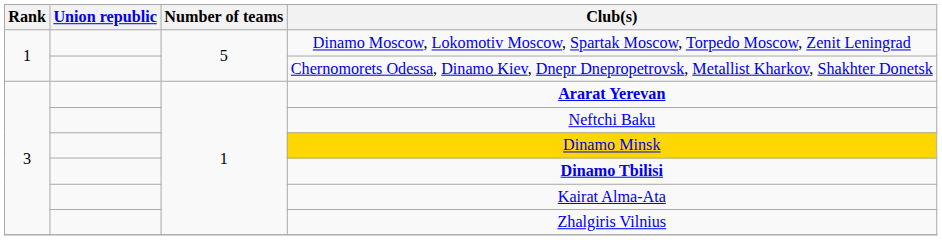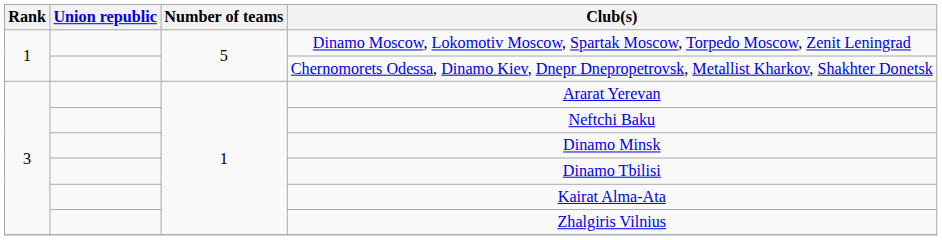(612, 94) bold -> (612, 94) normal
(612, 145) gold background -> (612, 145) no background
(612, 171) bold -> (612, 171) normal
